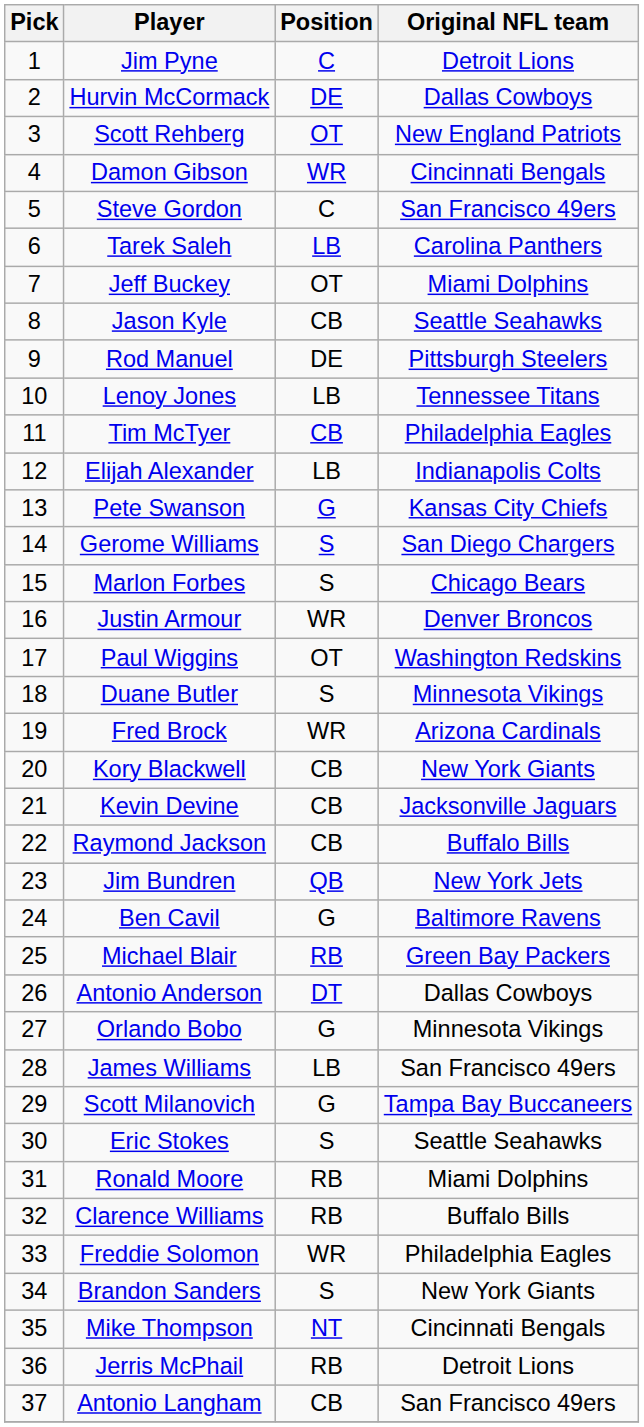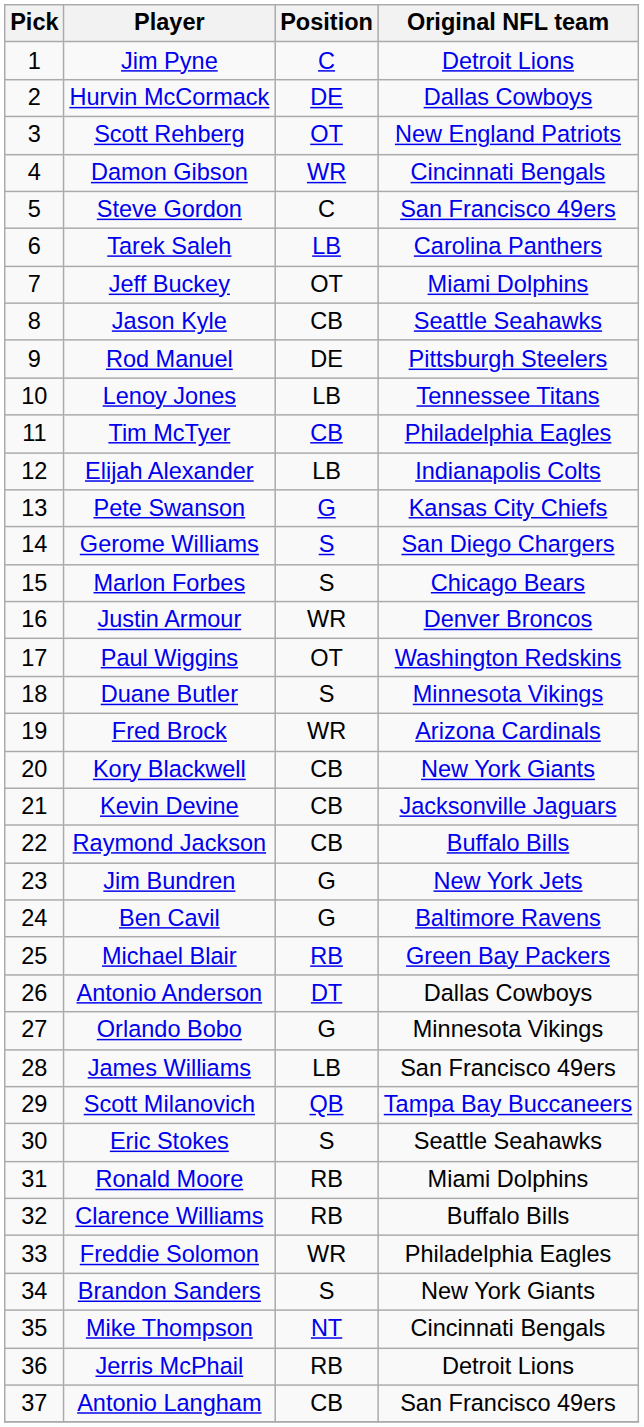(327, 881) QB -> (327, 881) G
(327, 1104) G -> (327, 1104) QB
